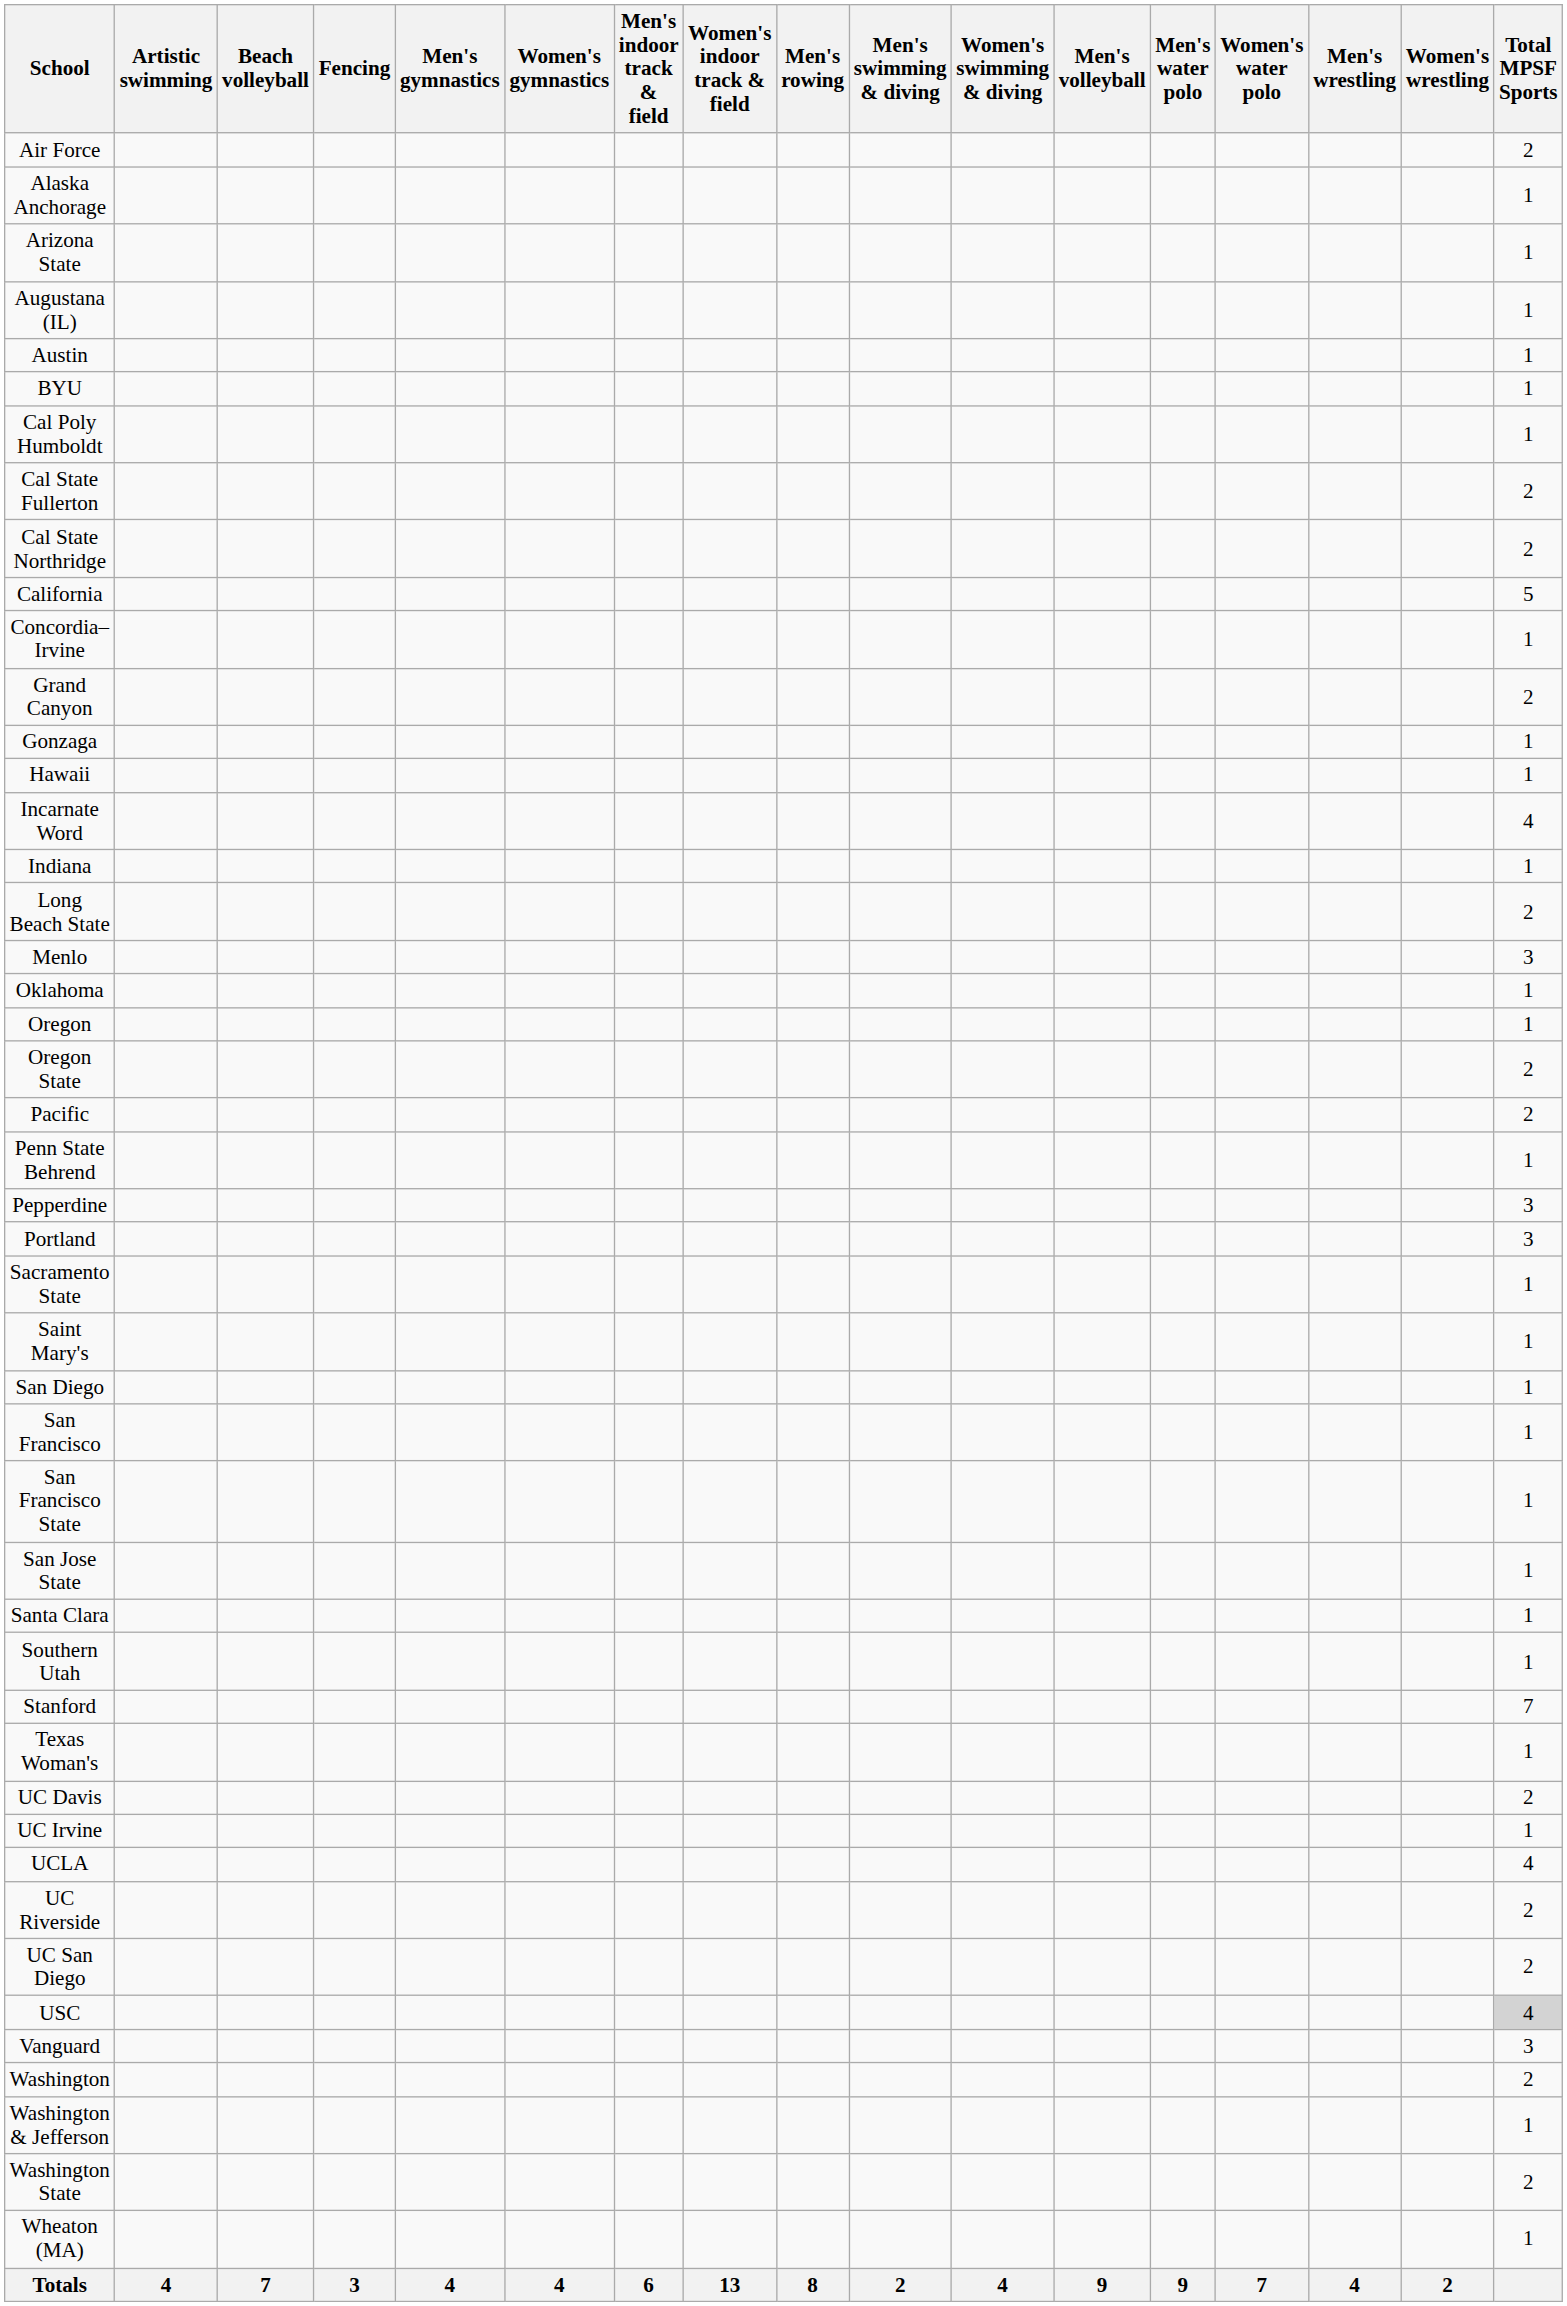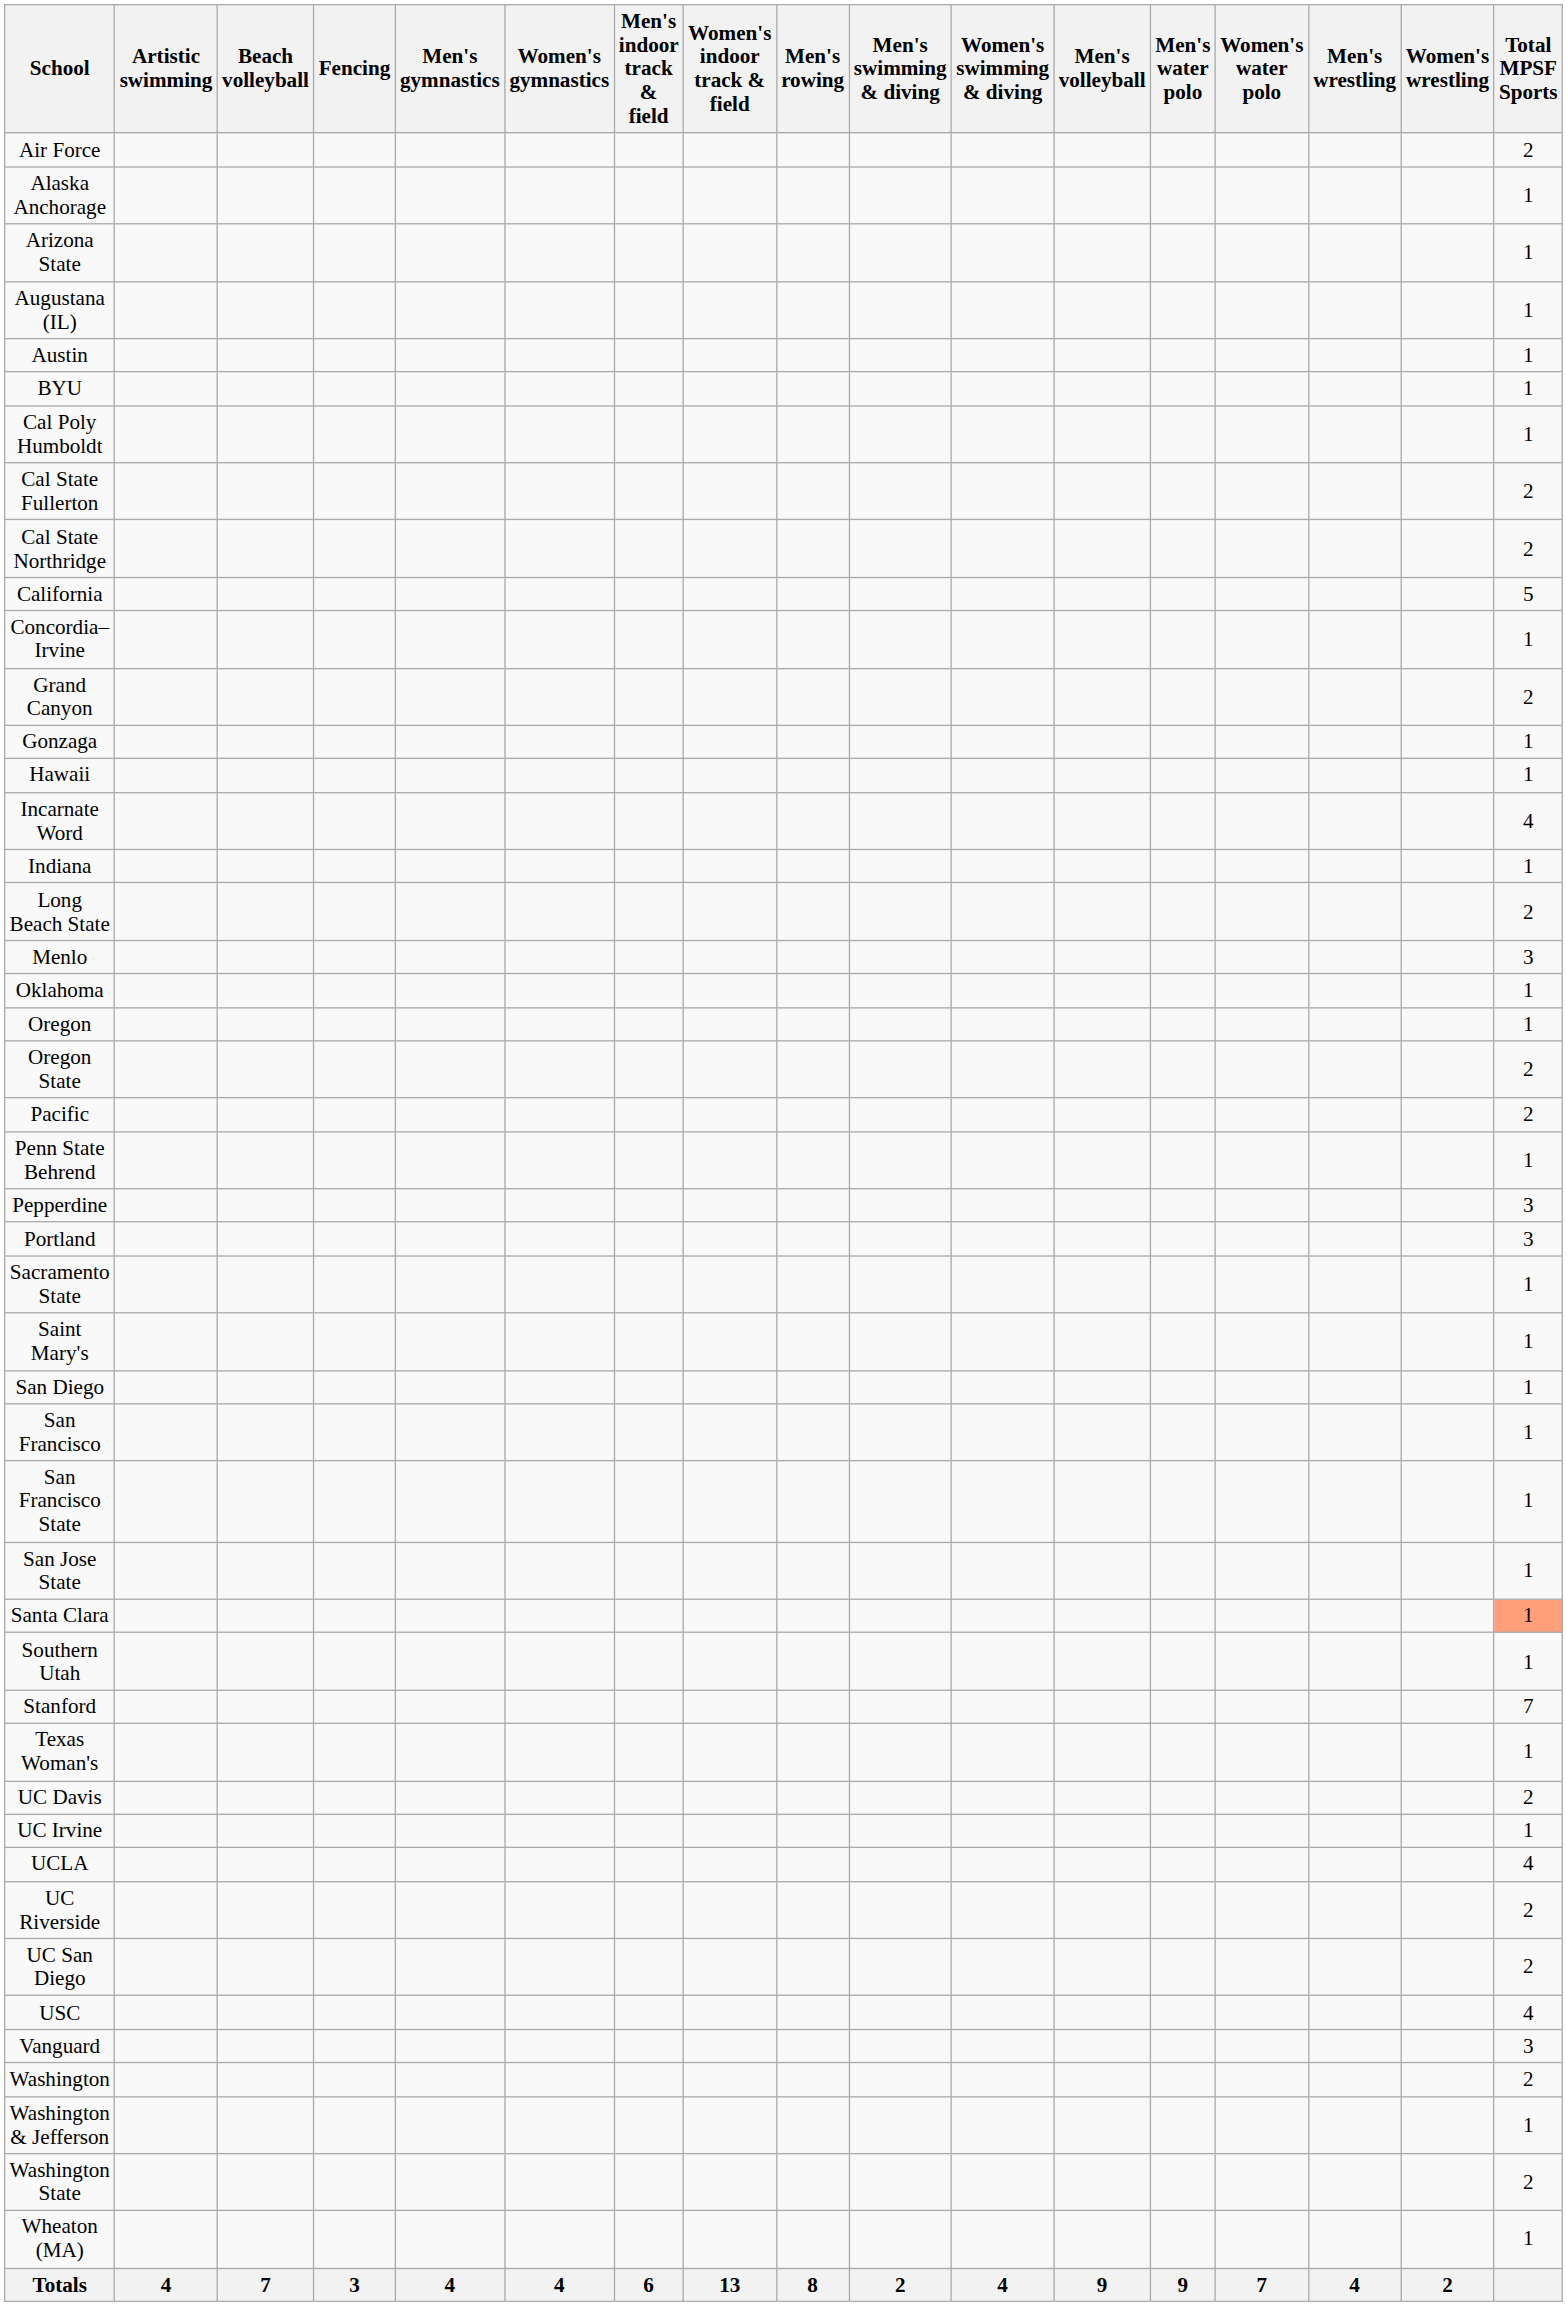(1528, 1615) no background -> (1528, 1615) lightsalmon background
(1528, 2012) lightgrey background -> (1528, 2012) no background
